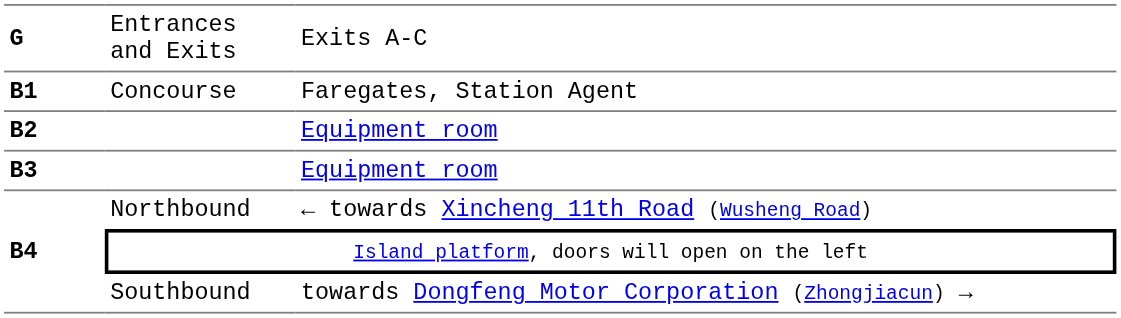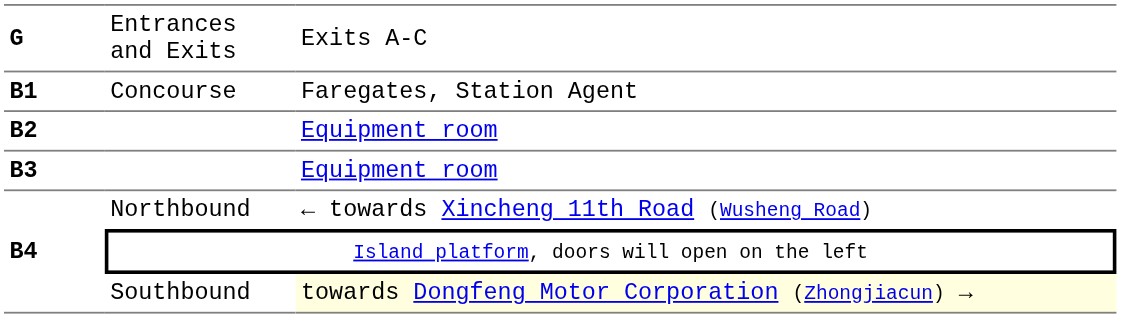(637, 293) no background -> (637, 293) lightyellow background
